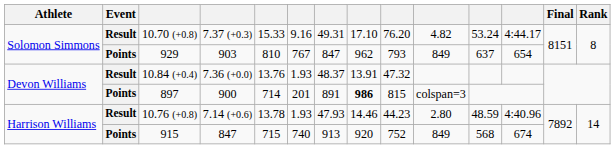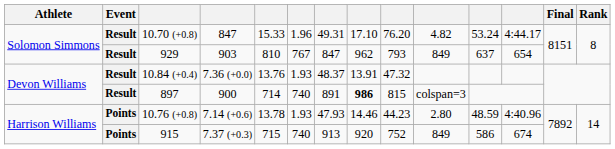(227, 34) 7.37 (+0.3) -> (227, 34) 847
(301, 34) 9.16 -> (301, 34) 1.96
(121, 54) Points -> (121, 54) Result
(121, 94) Points -> (121, 94) Result
(301, 94) 201 -> (301, 94) 740
(121, 114) Result -> (121, 114) Points
(227, 134) 847 -> (227, 134) 7.37 (+0.3)
(485, 134) 568 -> (485, 134) 586
